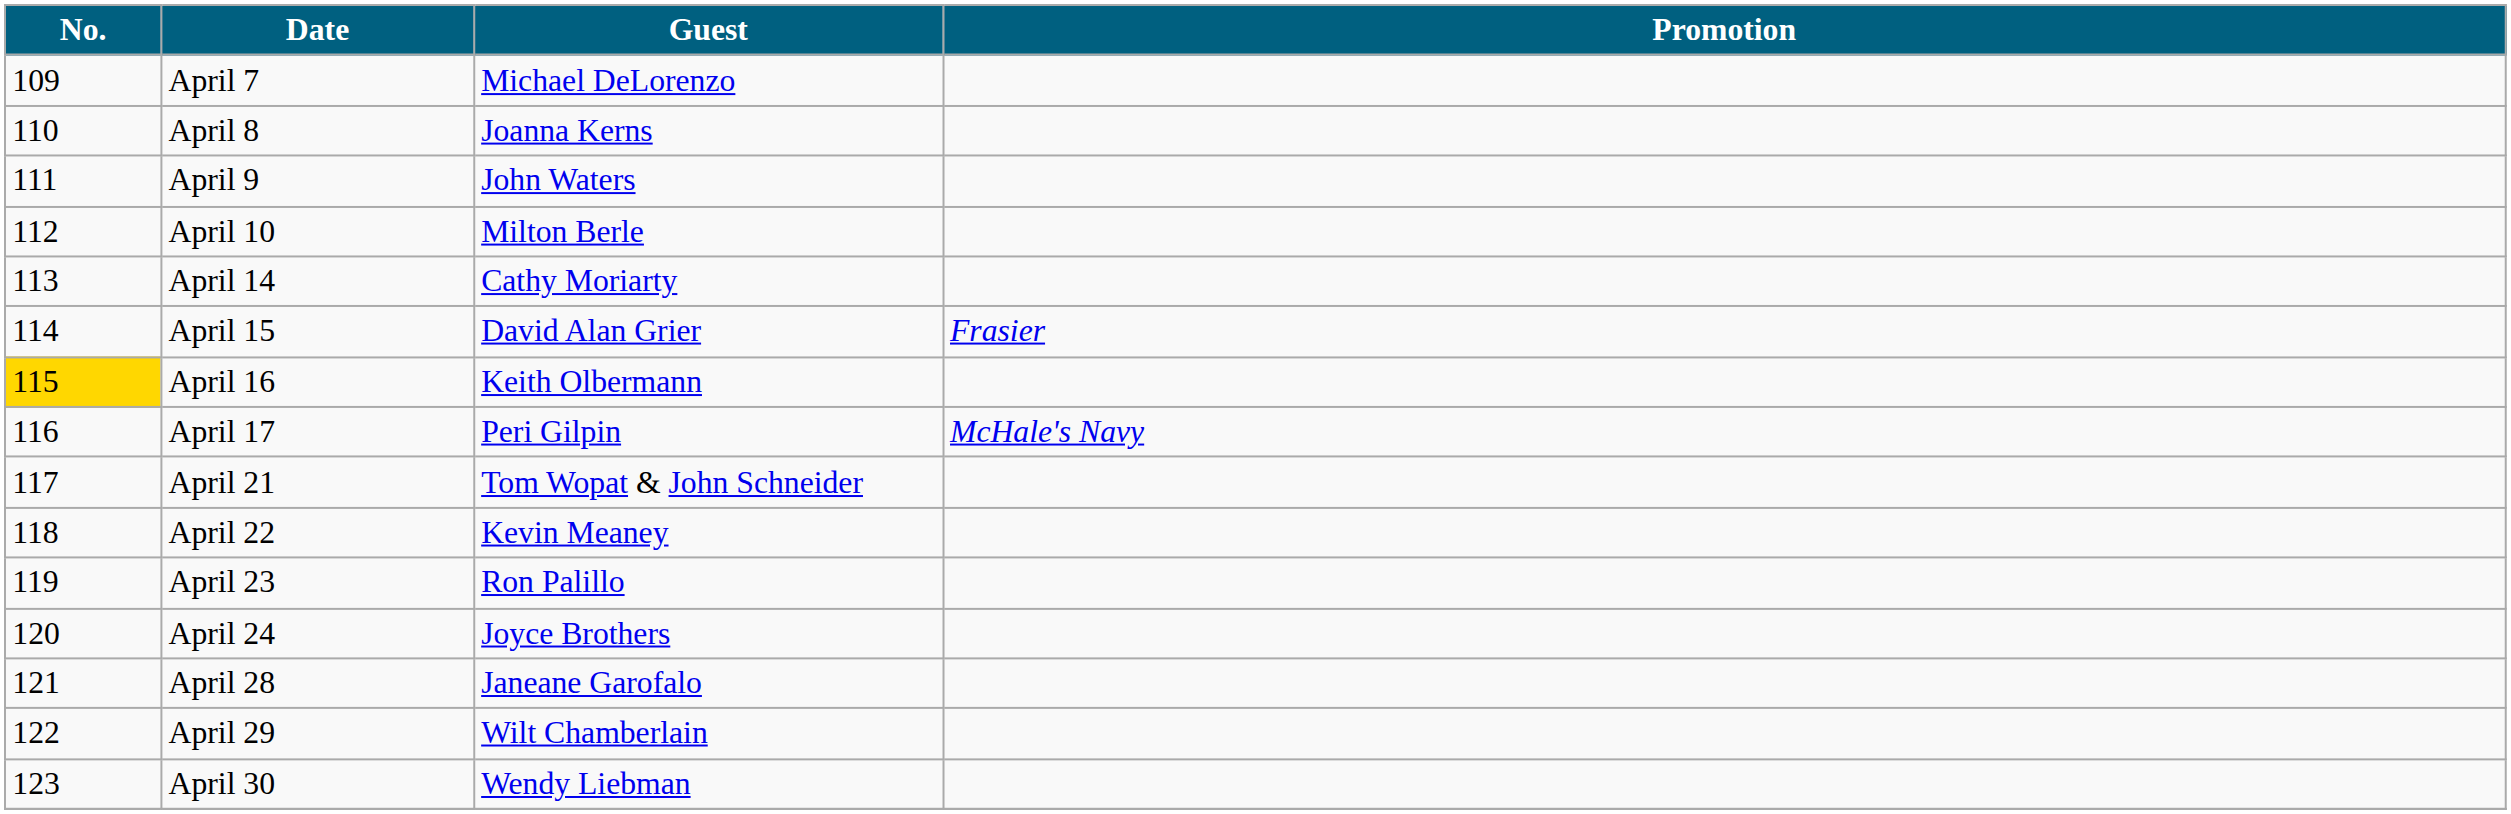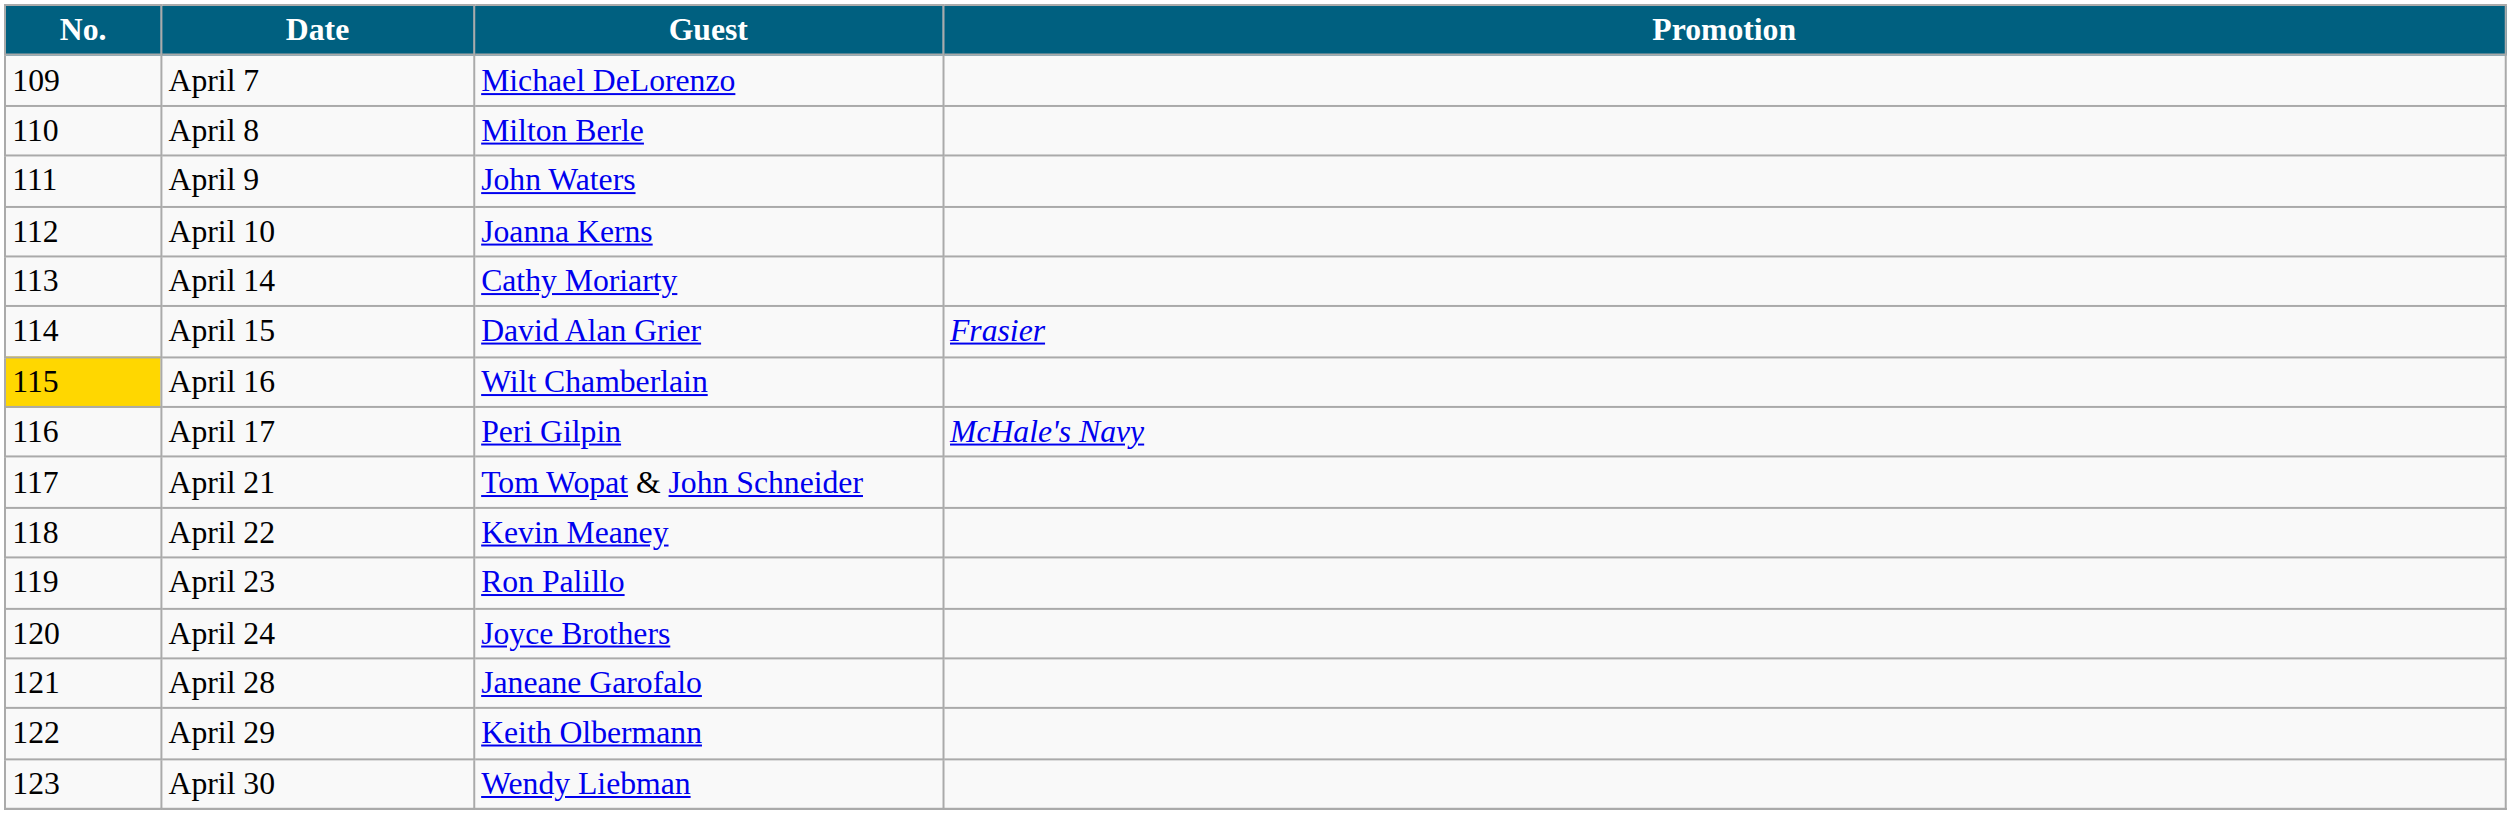(567, 130) Joanna Kerns -> (563, 130) Milton Berle
(563, 230) Milton Berle -> (567, 230) Joanna Kerns
(592, 381) Keith Olbermann -> (594, 381) Wilt Chamberlain
(594, 733) Wilt Chamberlain -> (592, 733) Keith Olbermann
